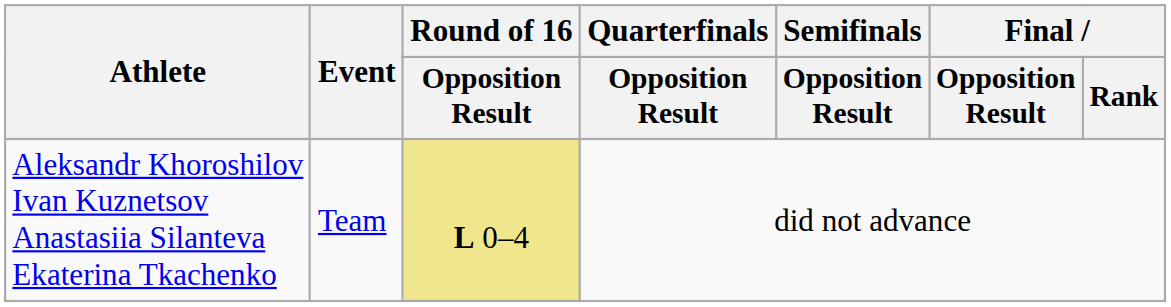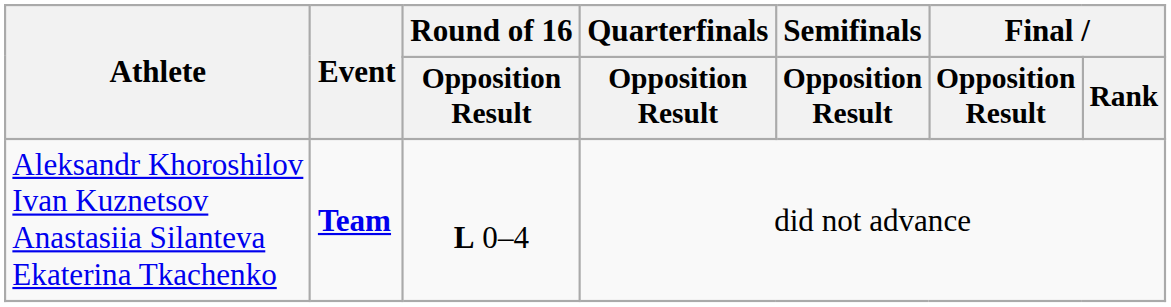(352, 220) normal -> (354, 220) bold
(491, 238) khaki background -> (491, 238) no background
